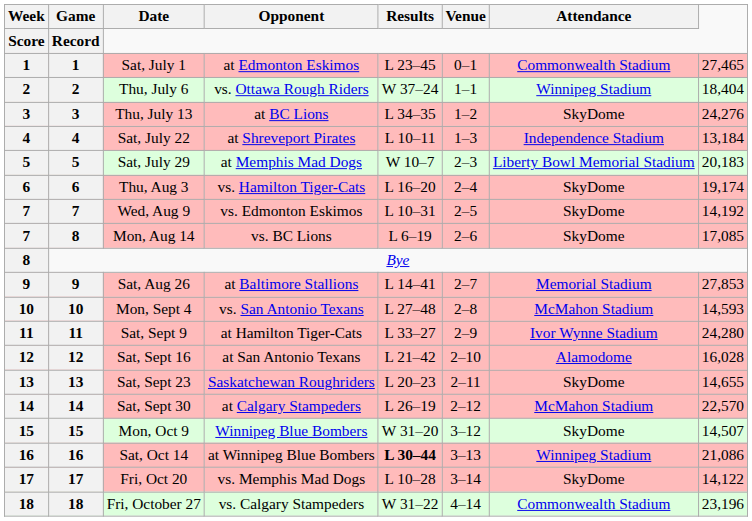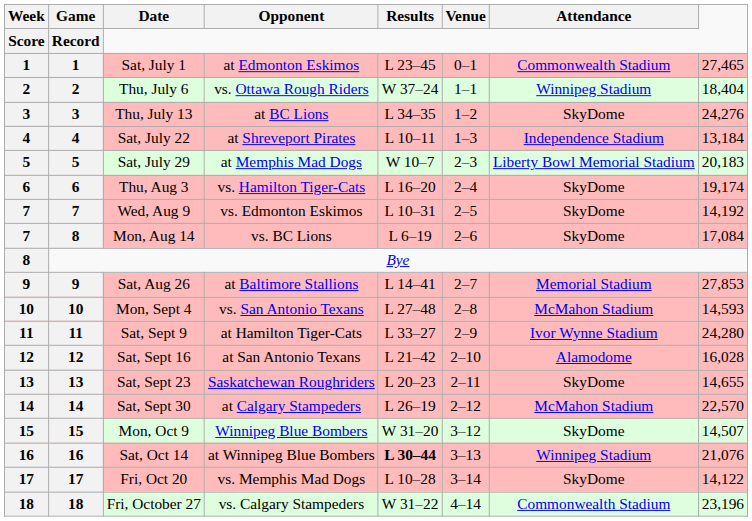(723, 235) 17,085 -> (723, 235) 17,084
(723, 455) 21,086 -> (723, 455) 21,076
